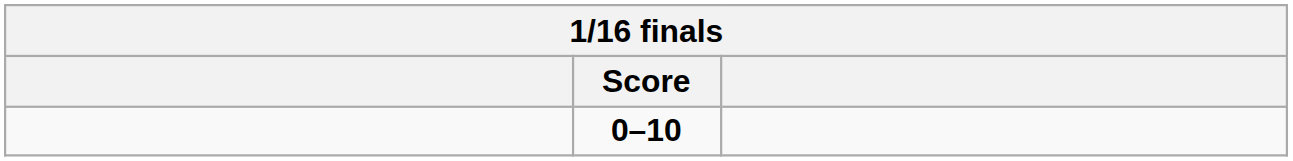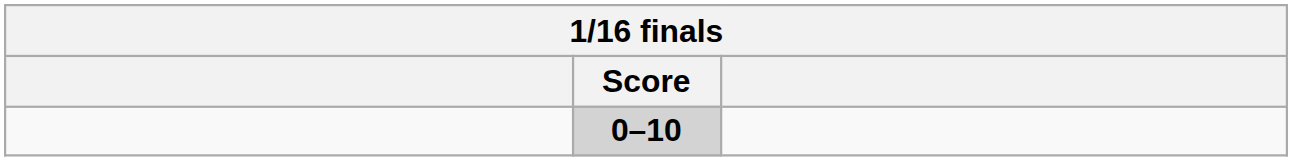(646, 131) no background -> (646, 131) lightgrey background
